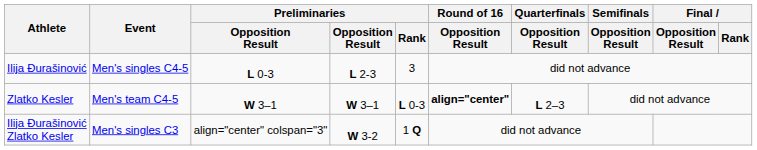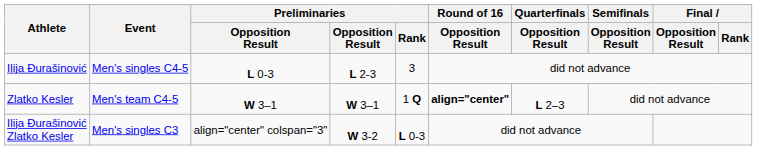(412, 106) L 0-3 -> (412, 99) 1 Q
(412, 130) 1 Q -> (412, 136) L 0-3
